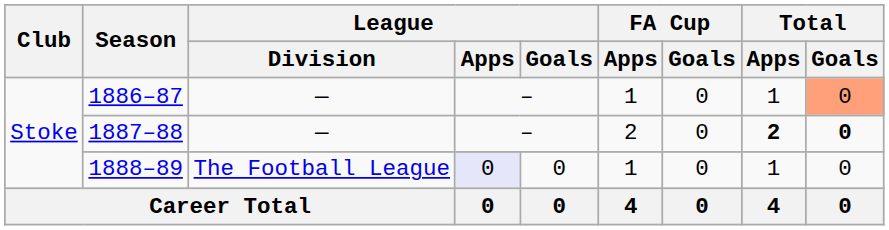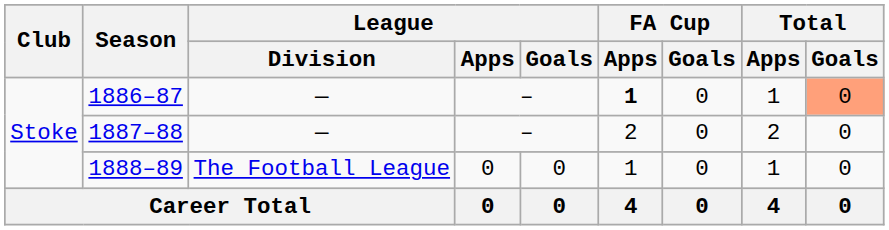(631, 97) normal -> (631, 97) bold
(774, 133) bold -> (774, 133) normal
(845, 133) bold -> (845, 133) normal
(488, 170) lavender background -> (488, 170) no background
